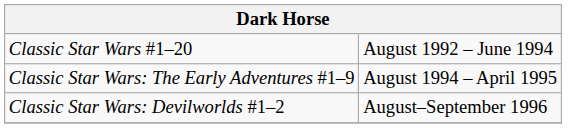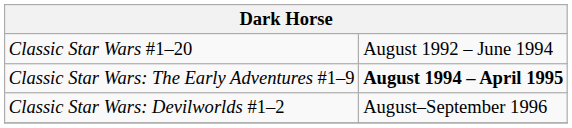(460, 78) normal -> (463, 78) bold
